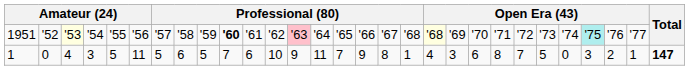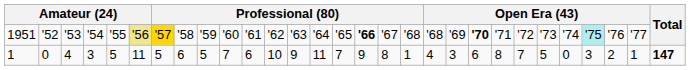(73, 34) lightyellow background -> (73, 34) no background
(140, 34) no background -> (140, 34) khaki background
(163, 34) no background -> (163, 34) gold background
(231, 34) bold -> (231, 34) normal
(299, 34) pink background -> (299, 34) no background
(367, 34) normal -> (367, 34) bold
(435, 34) lightyellow background -> (435, 34) no background
(480, 34) normal -> (480, 34) bold
